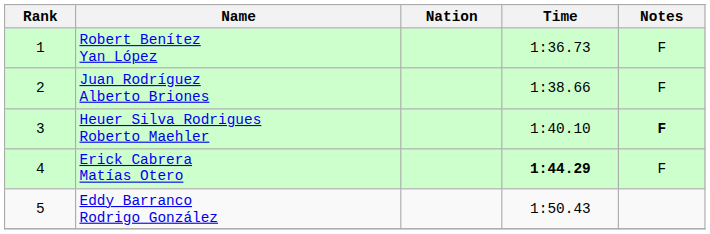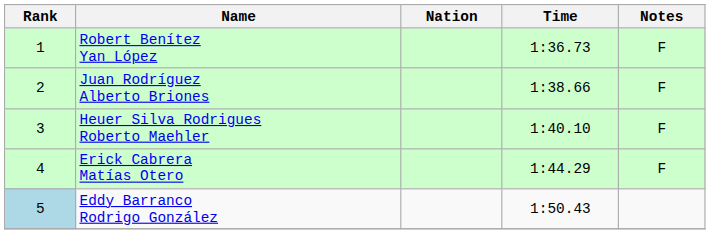(662, 128) bold -> (662, 128) normal
(560, 169) bold -> (560, 169) normal
(40, 209) no background -> (40, 209) lightblue background
